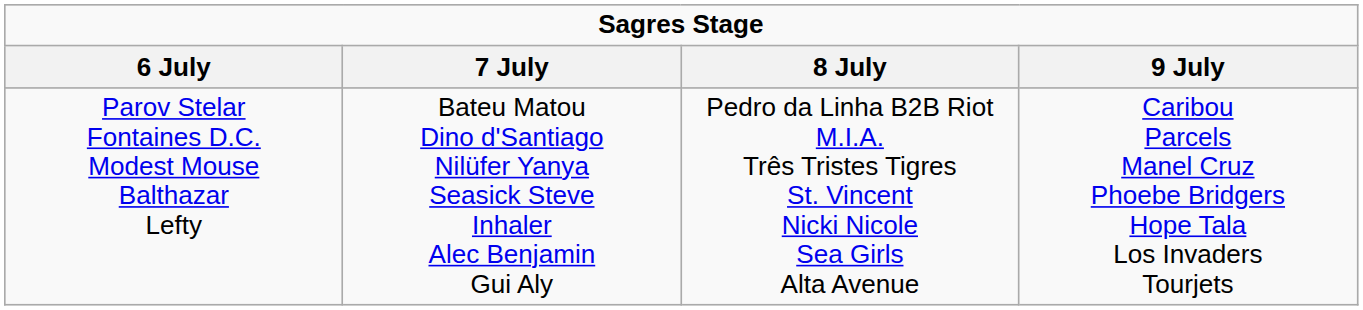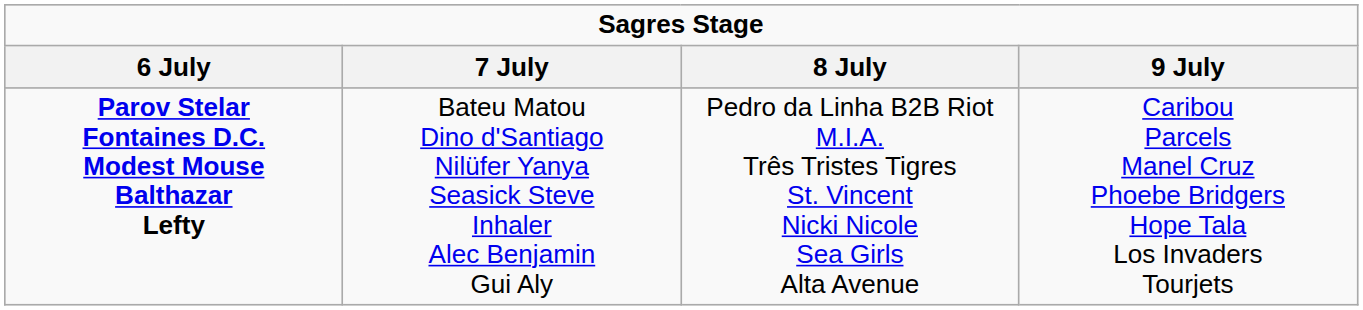(174, 166) normal -> (174, 166) bold
